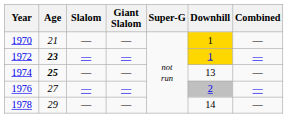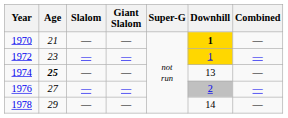(210, 40) normal -> (210, 40) bold
(53, 56) bold -> (53, 56) normal
